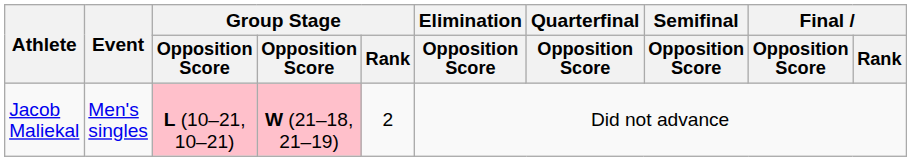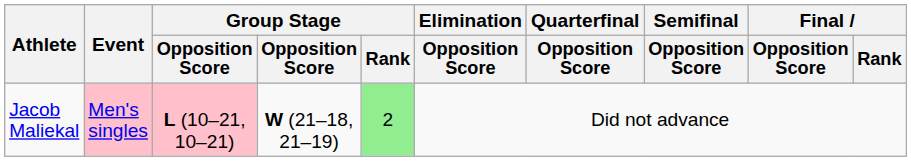(118, 120) no background -> (118, 120) pink background
(309, 131) pink background -> (309, 131) no background
(388, 120) no background -> (388, 120) lightgreen background
